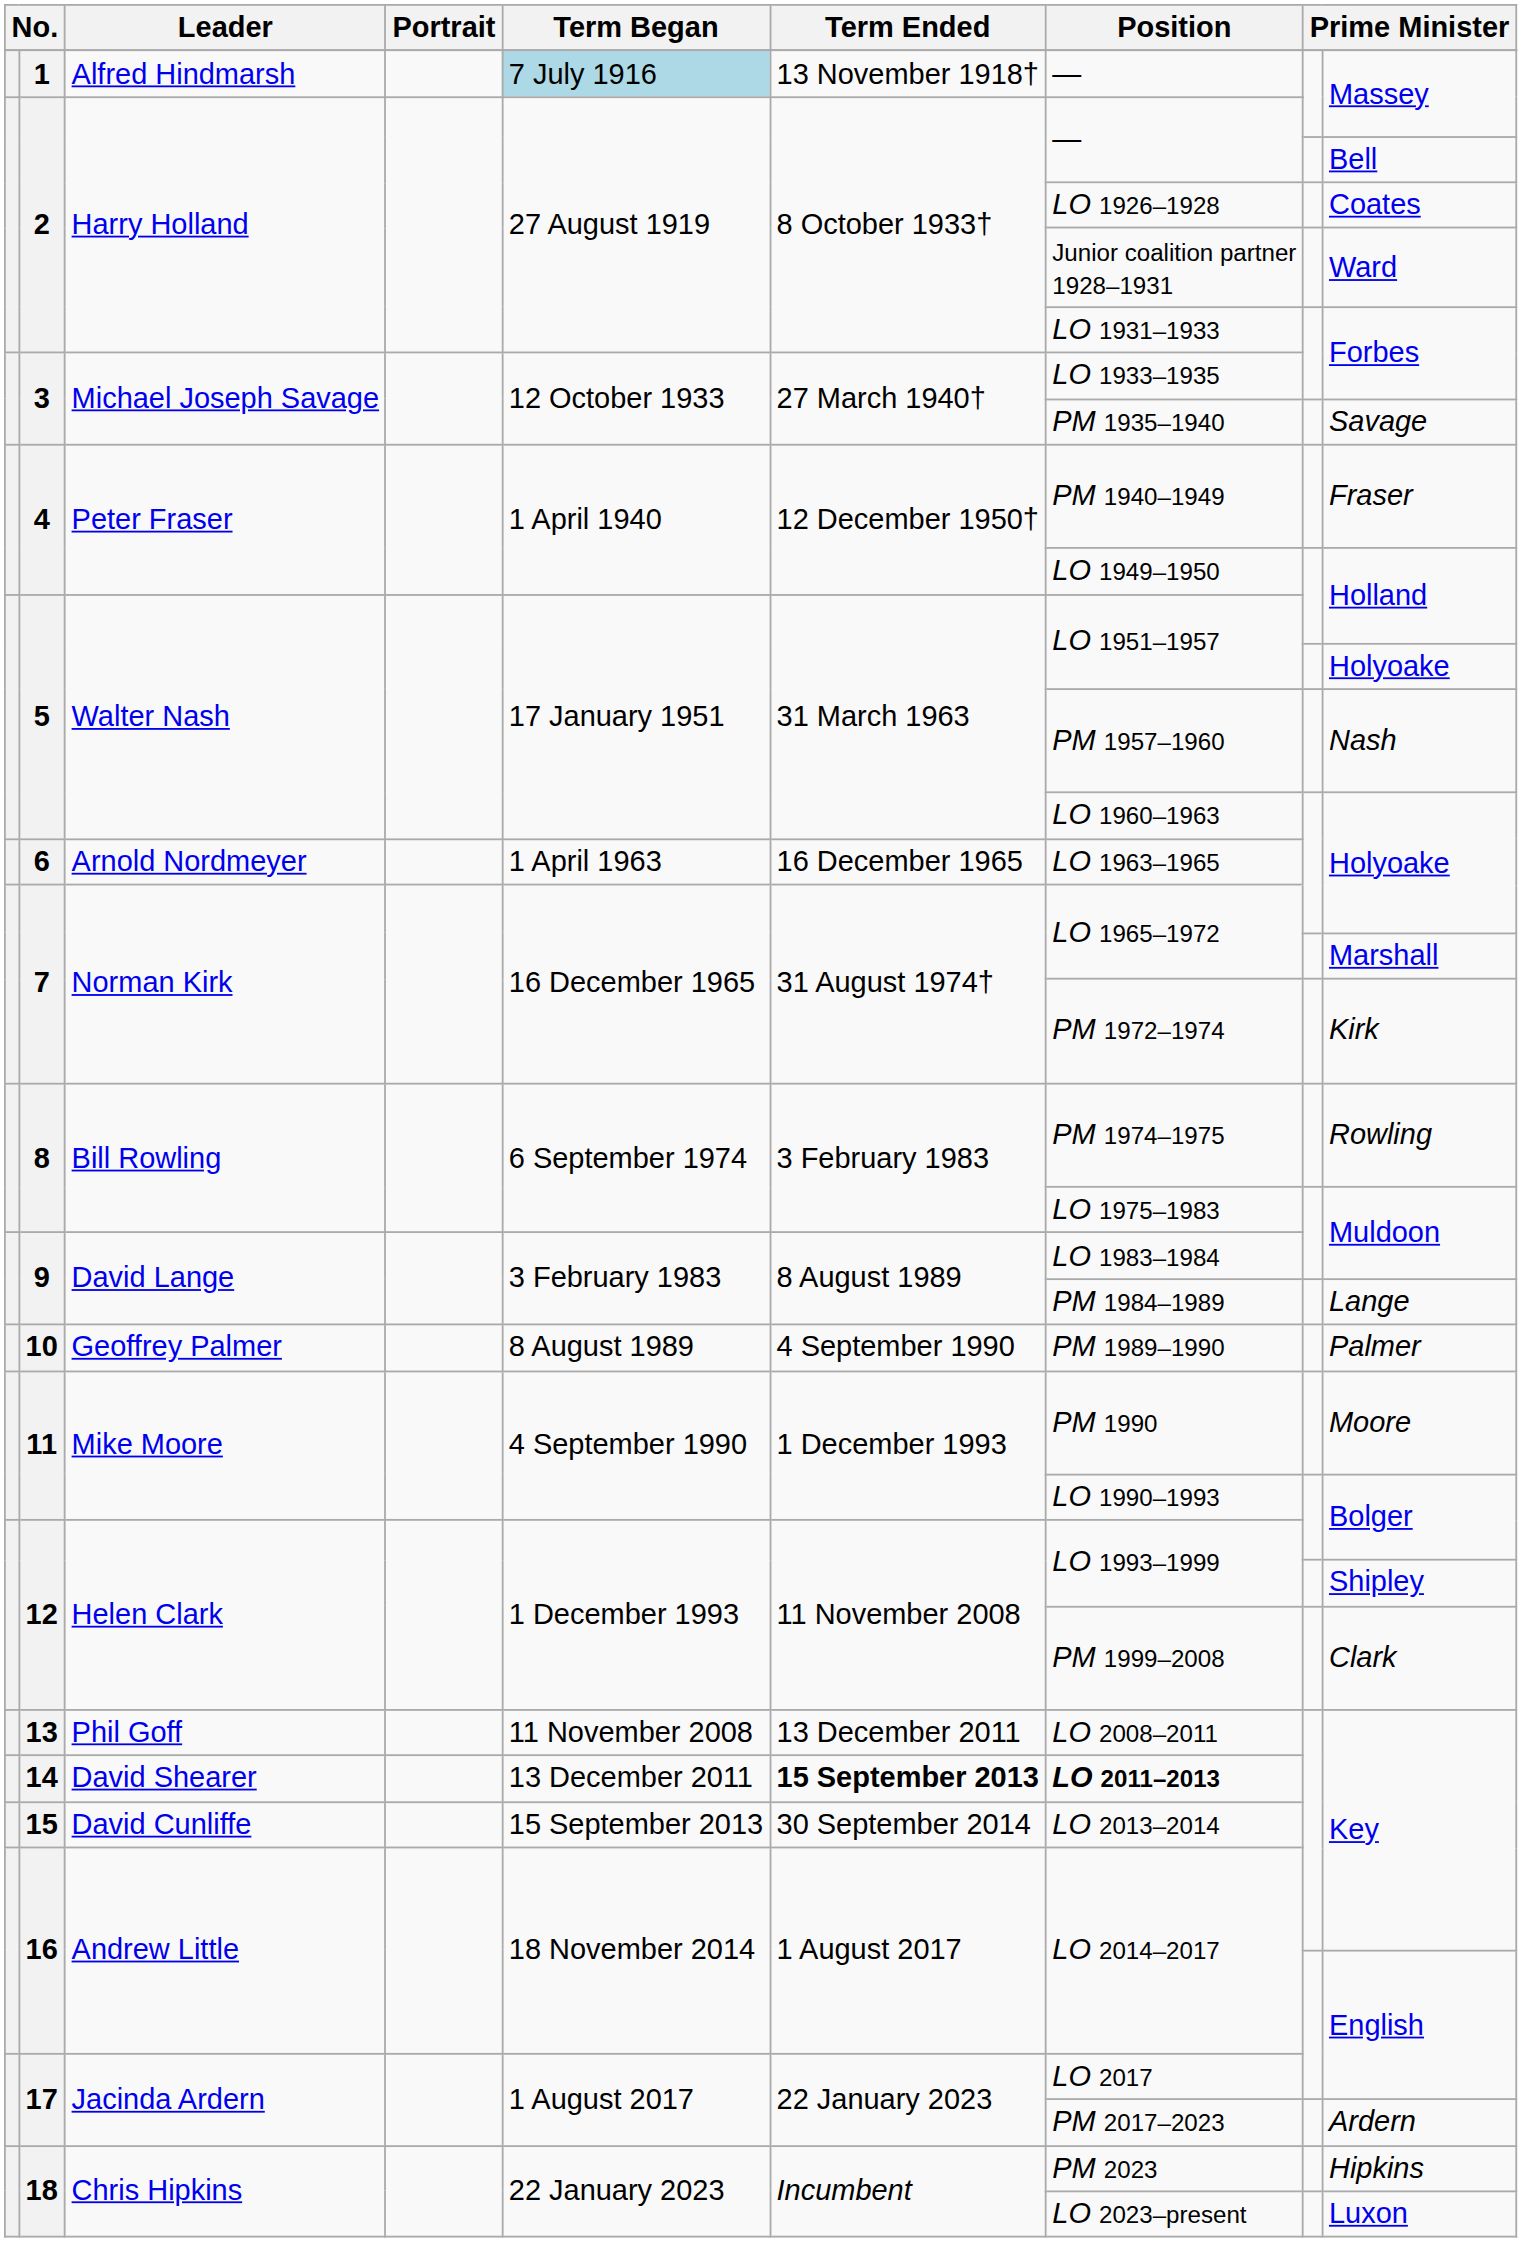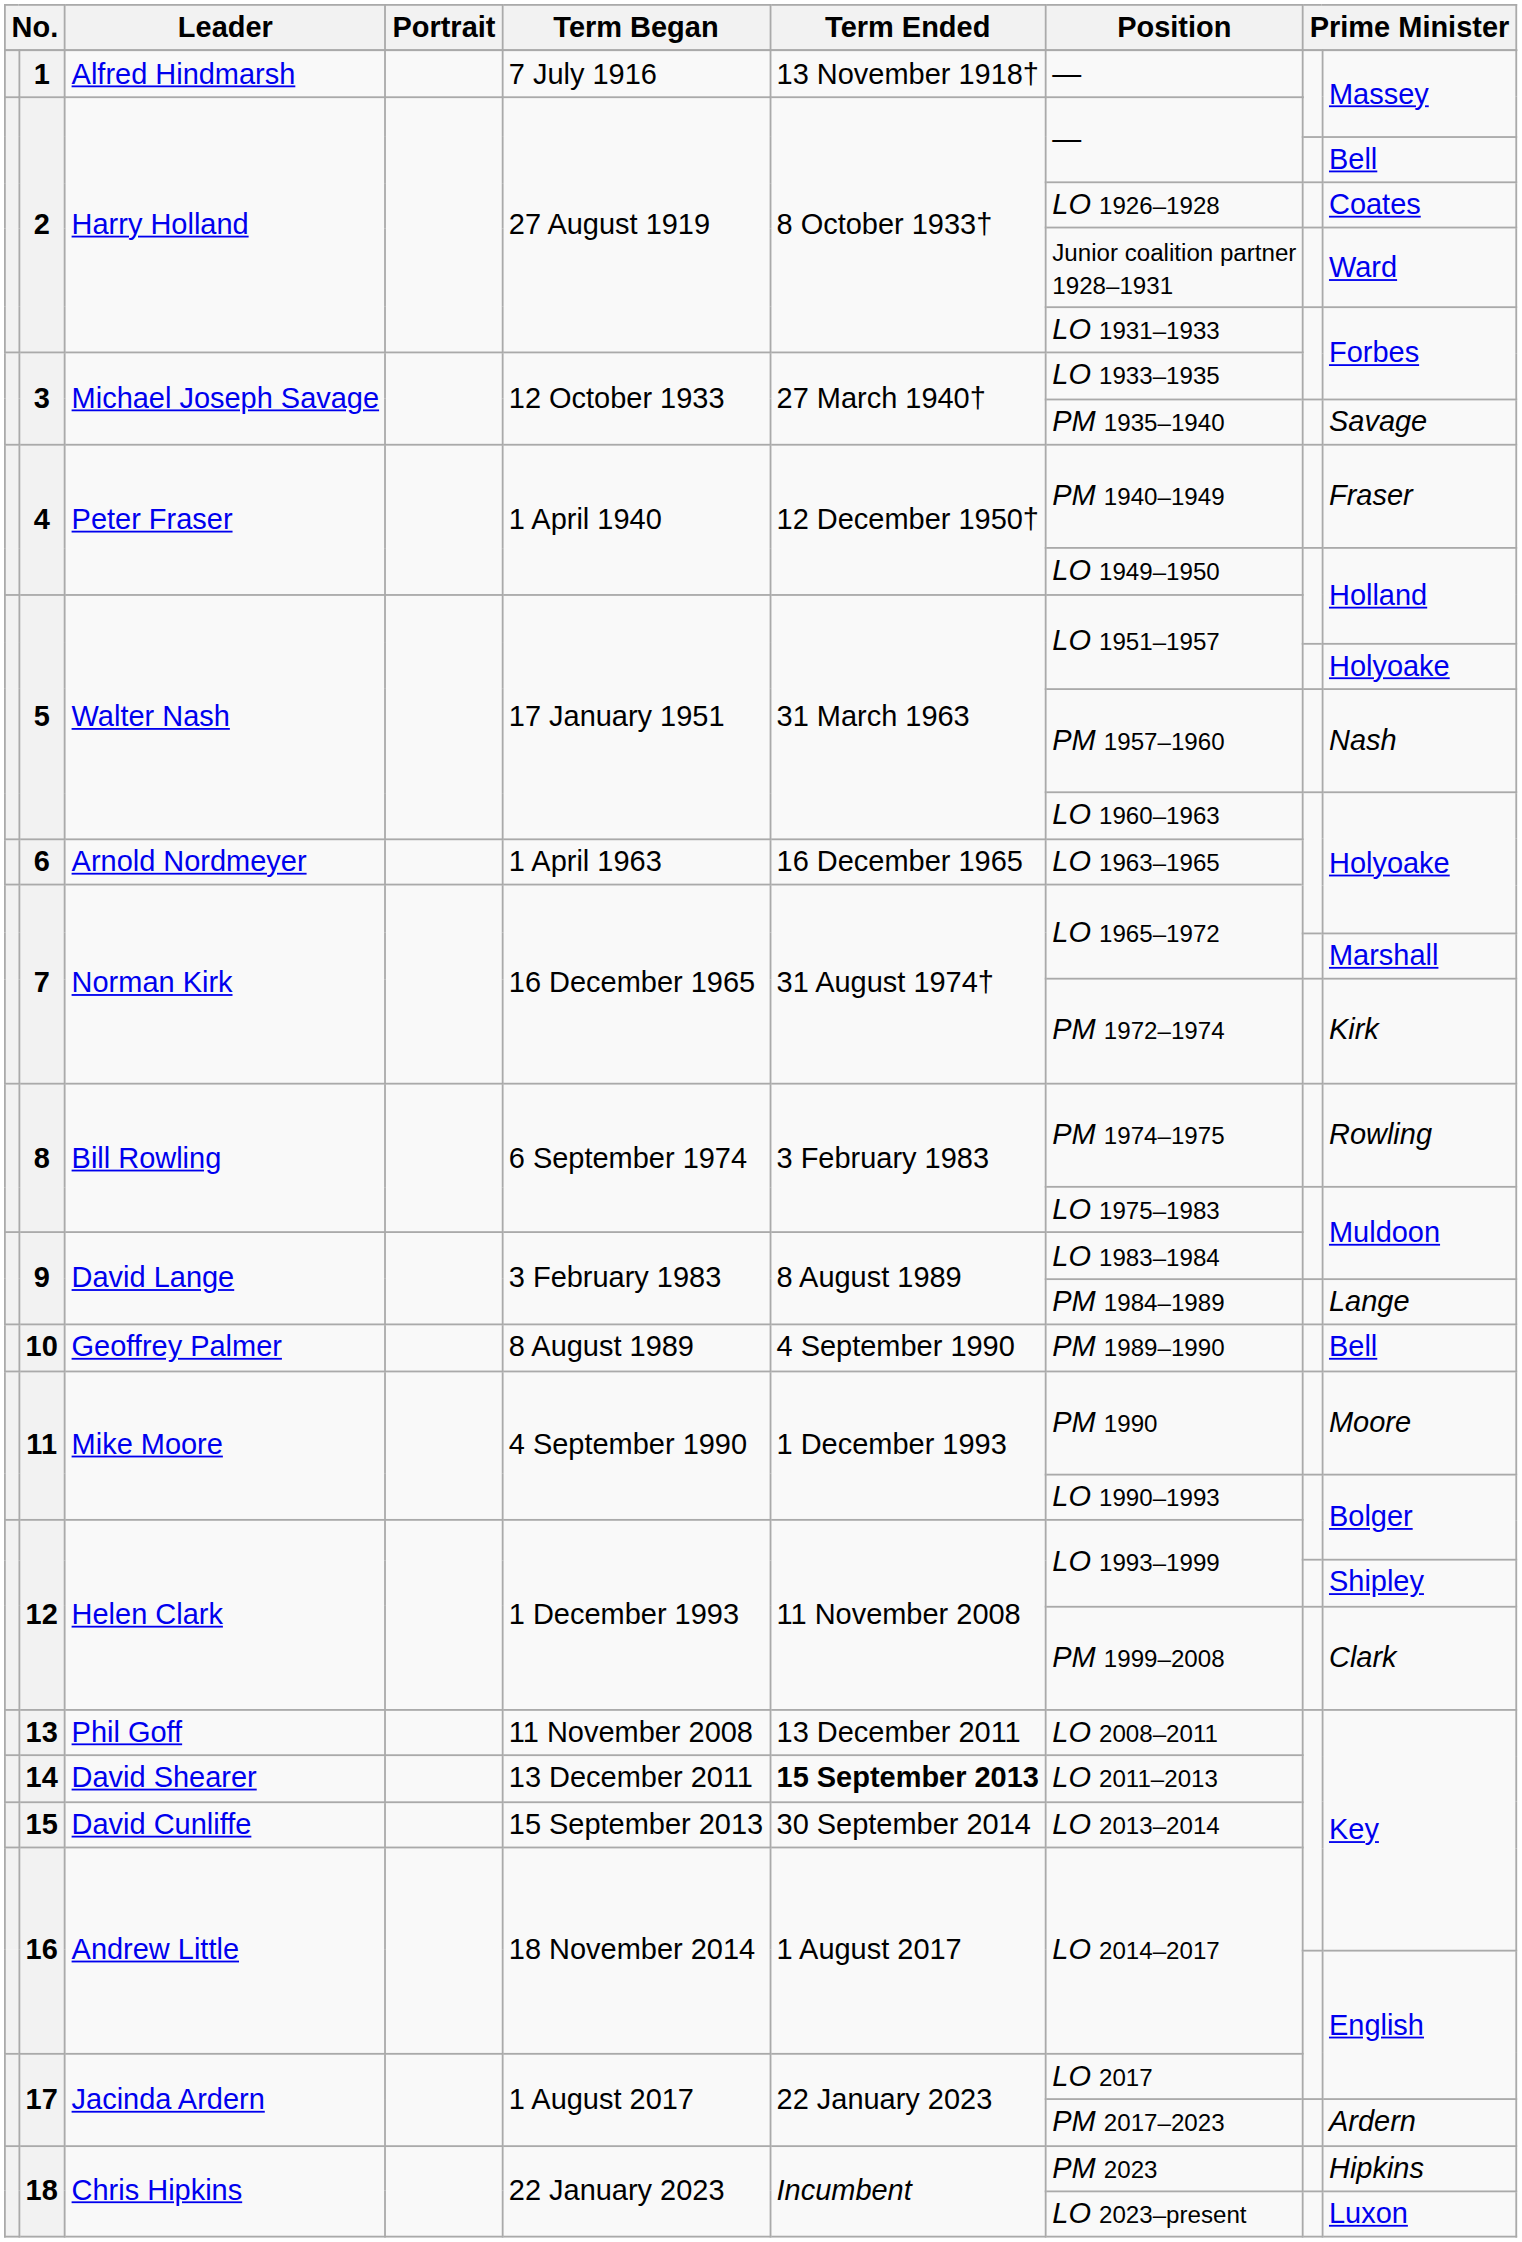(583, 73) lightblue background -> (583, 73) no background
(1375, 1347) Palmer -> (1353, 1347) Bell
(1136, 1778) bold -> (1135, 1778) normal
